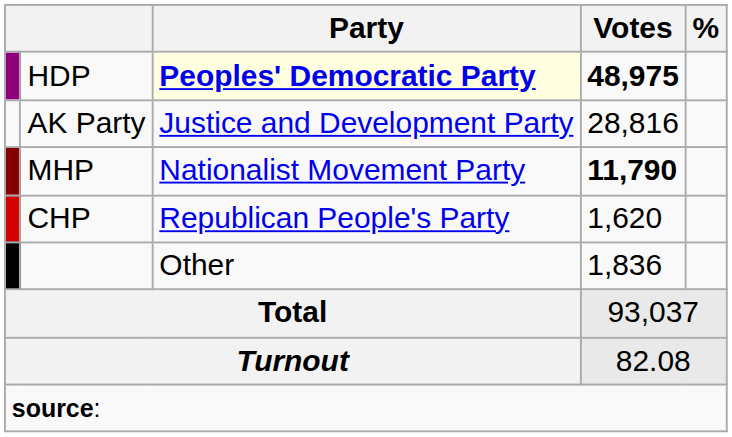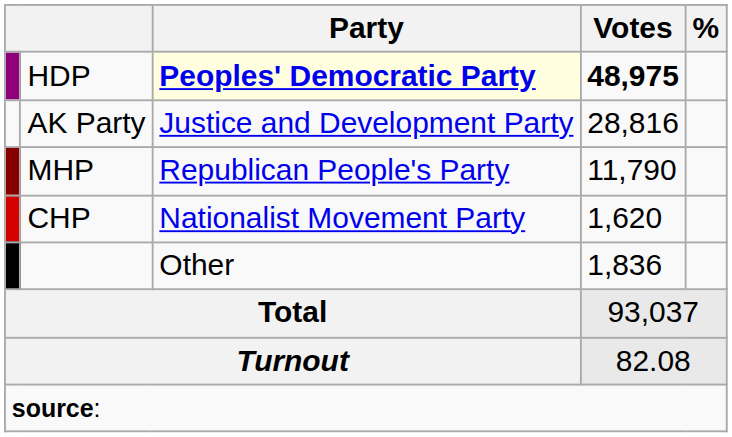(342, 170) Nationalist Movement Party -> (334, 170) Republican People's Party
(632, 170) bold -> (632, 170) normal
(334, 218) Republican People's Party -> (342, 218) Nationalist Movement Party
